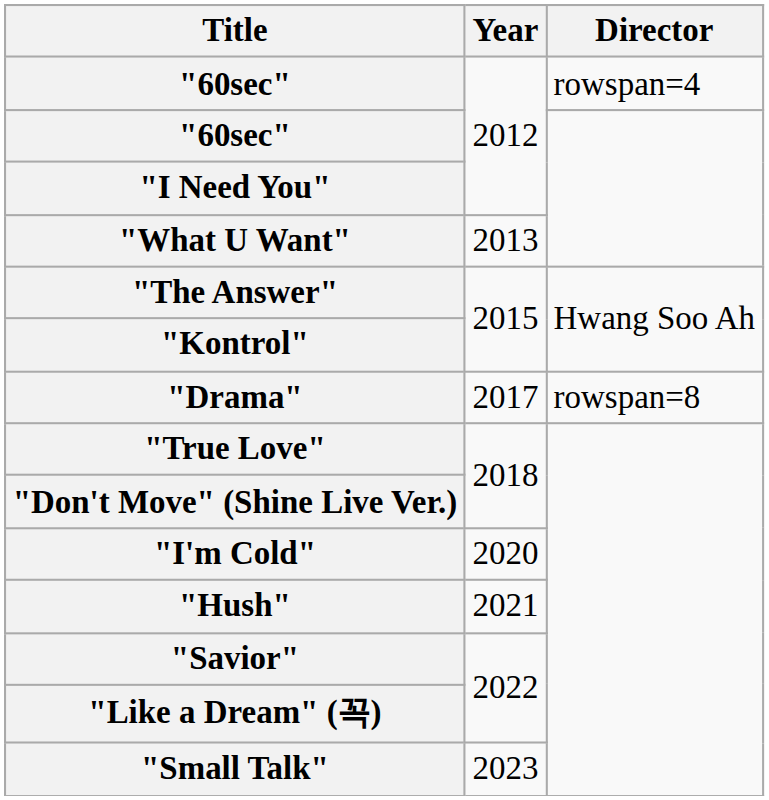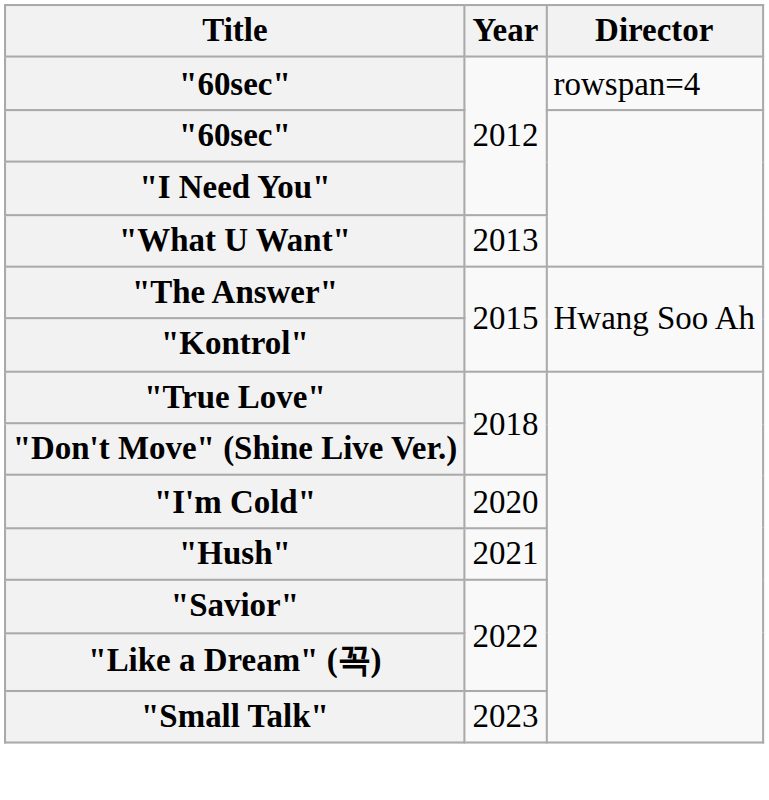- row: (235, 396)
